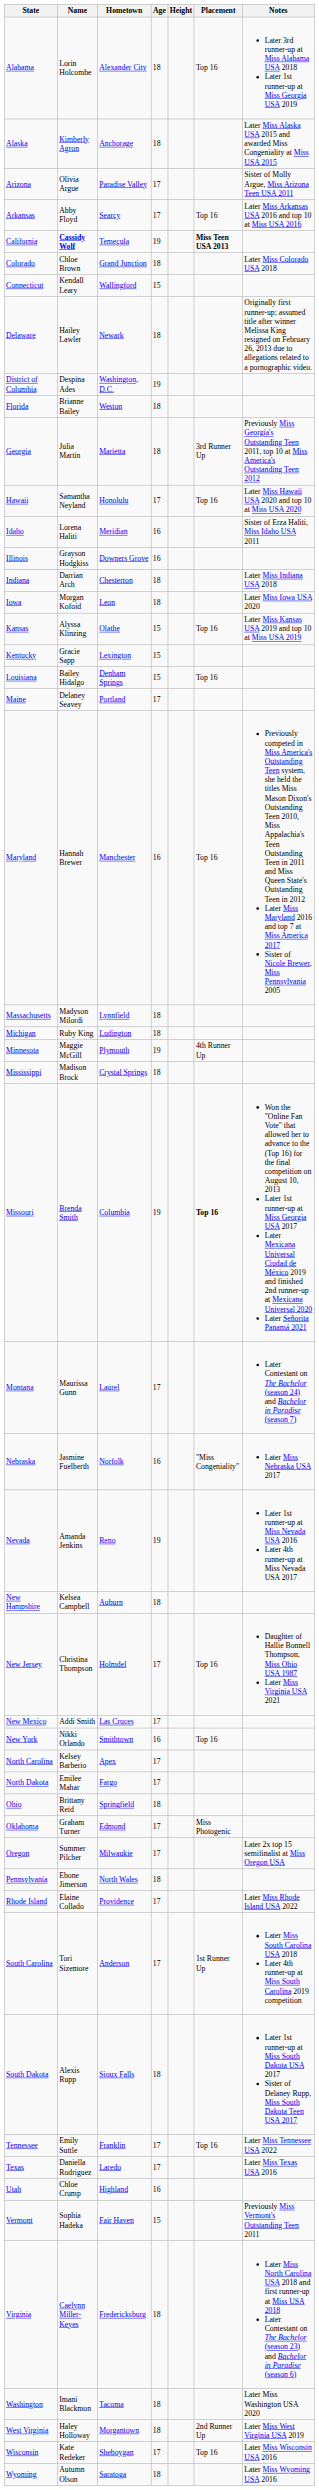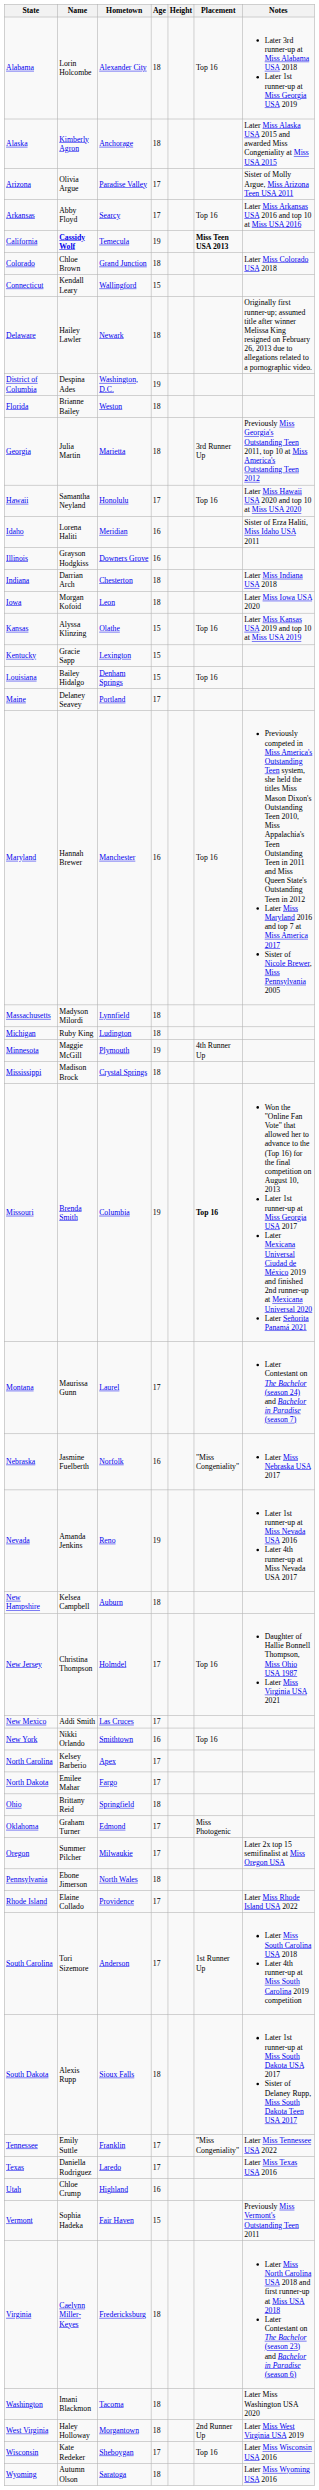(207, 2145) Top 16 -> (217, 2145) "Miss Congeniality"
